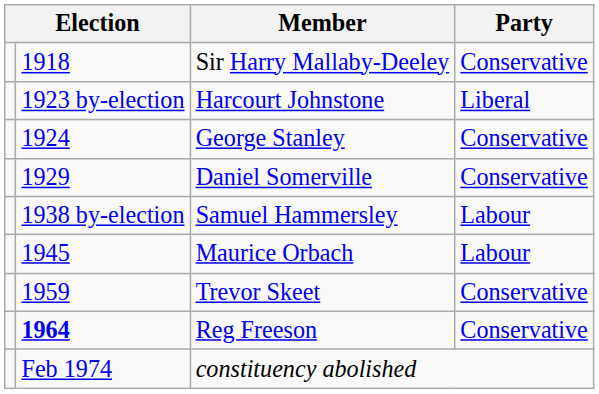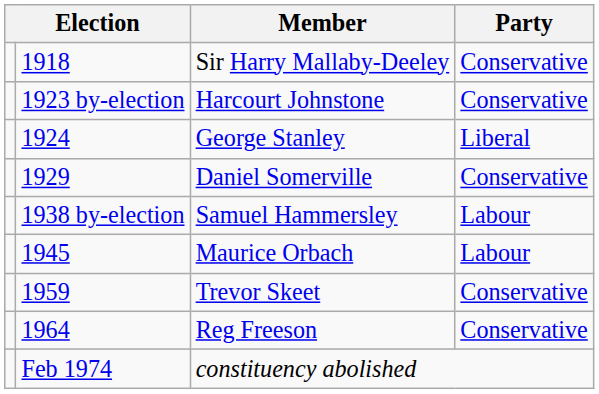(495, 100) Liberal -> (524, 100) Conservative
(524, 138) Conservative -> (495, 138) Liberal
(46, 330) bold -> (46, 330) normal
